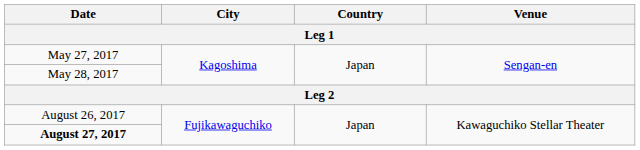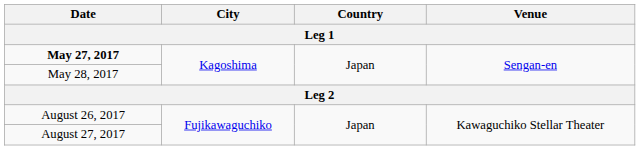(83, 54) normal -> (83, 54) bold
(83, 134) bold -> (83, 134) normal
